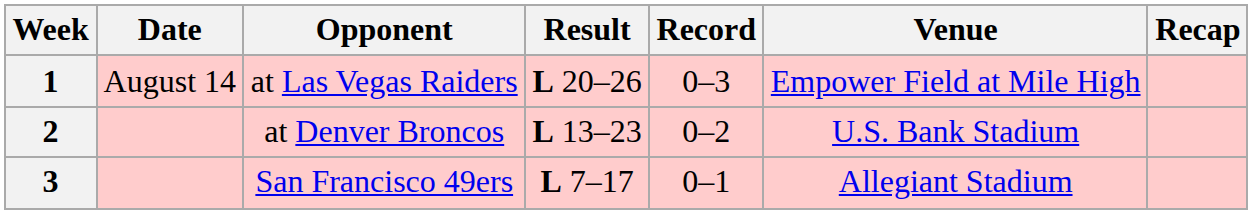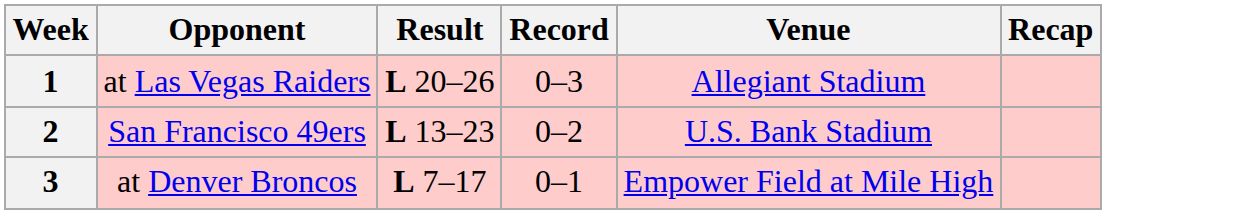- column: (170, 29)
(956, 80) Empower Field at Mile High -> (808, 80) Allegiant Stadium
(384, 131) at Denver Broncos -> (237, 131) San Francisco 49ers
(384, 182) San Francisco 49ers -> (237, 182) at Denver Broncos
(956, 182) Allegiant Stadium -> (808, 182) Empower Field at Mile High
